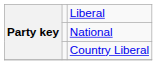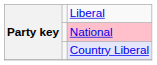(91, 32) no background -> (91, 32) pink background
(109, 50) no background -> (109, 50) lavender background
